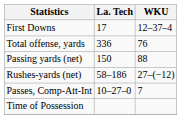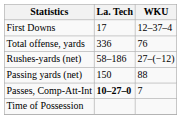rows swapped: (44, 75) <-> (44, 59)
(114, 91) normal -> (114, 91) bold
